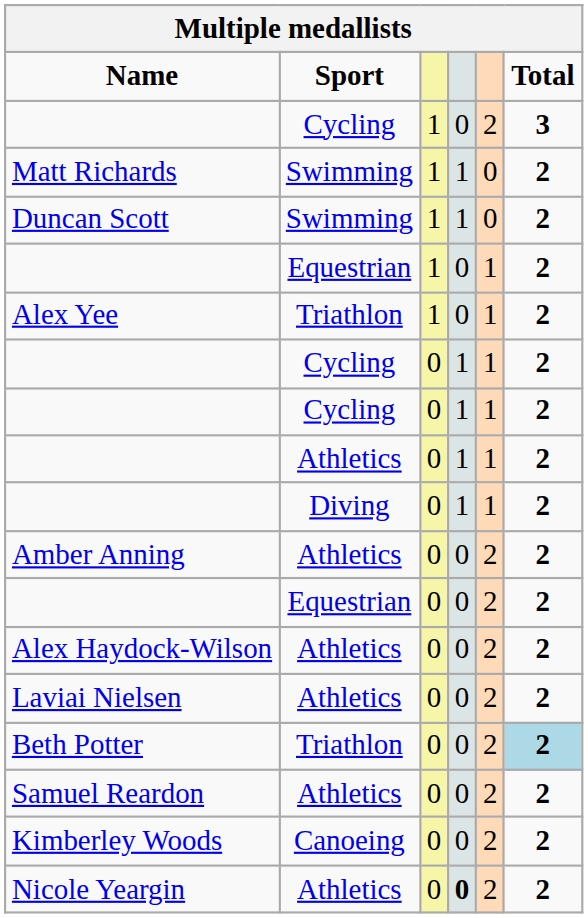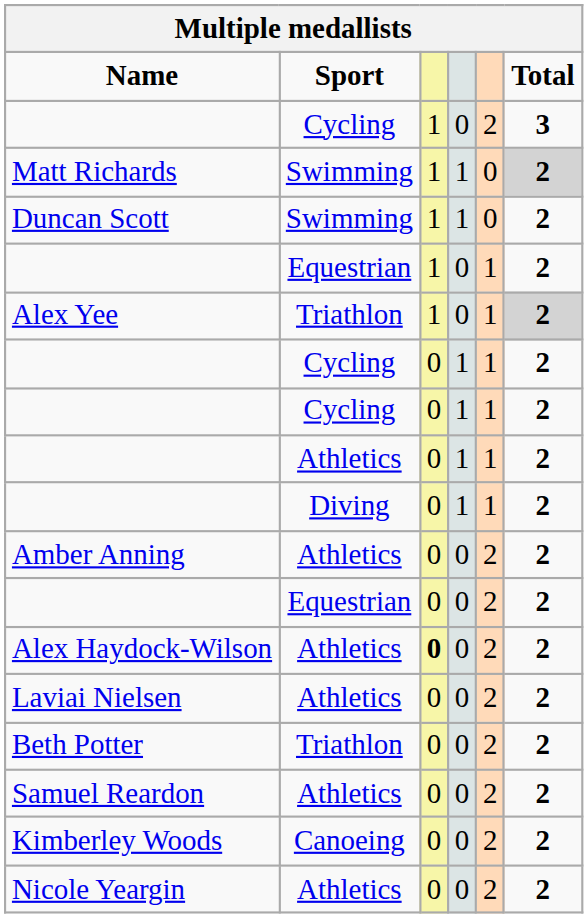(543, 171) no background -> (543, 171) lightgrey background
(543, 314) no background -> (543, 314) lightgrey background
(434, 649) normal -> (434, 649) bold
(543, 744) lightblue background -> (543, 744) no background
(462, 888) bold -> (462, 888) normal
